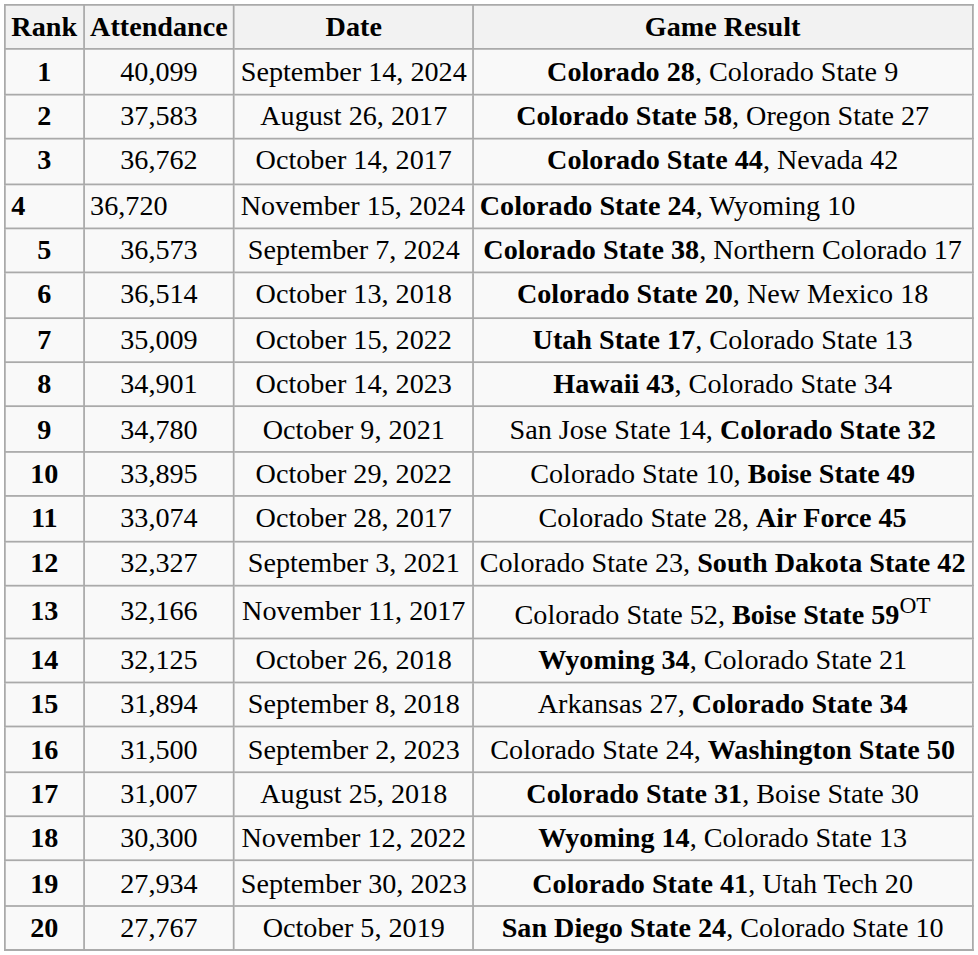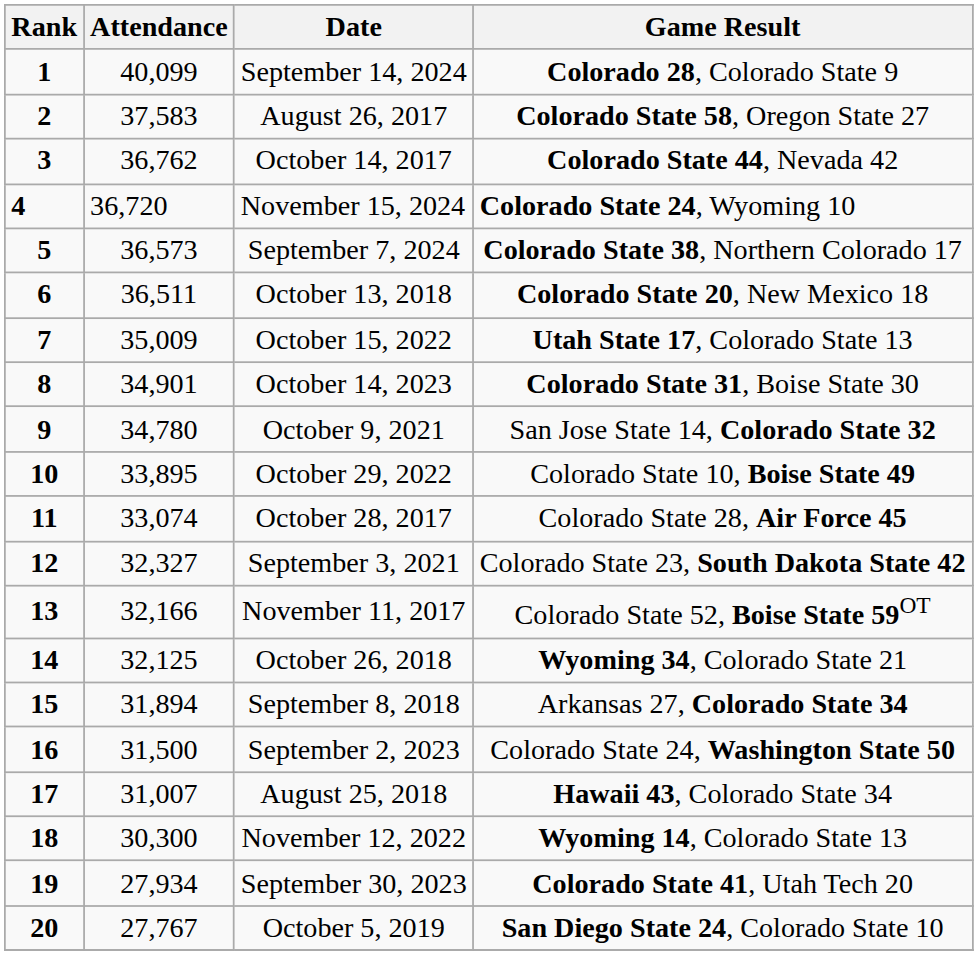(159, 294) 36,514 -> (159, 294) 36,511
(723, 384) Hawaii 43, Colorado State 34 -> (723, 384) Colorado State 31, Boise State 30
(723, 793) Colorado State 31, Boise State 30 -> (723, 793) Hawaii 43, Colorado State 34
